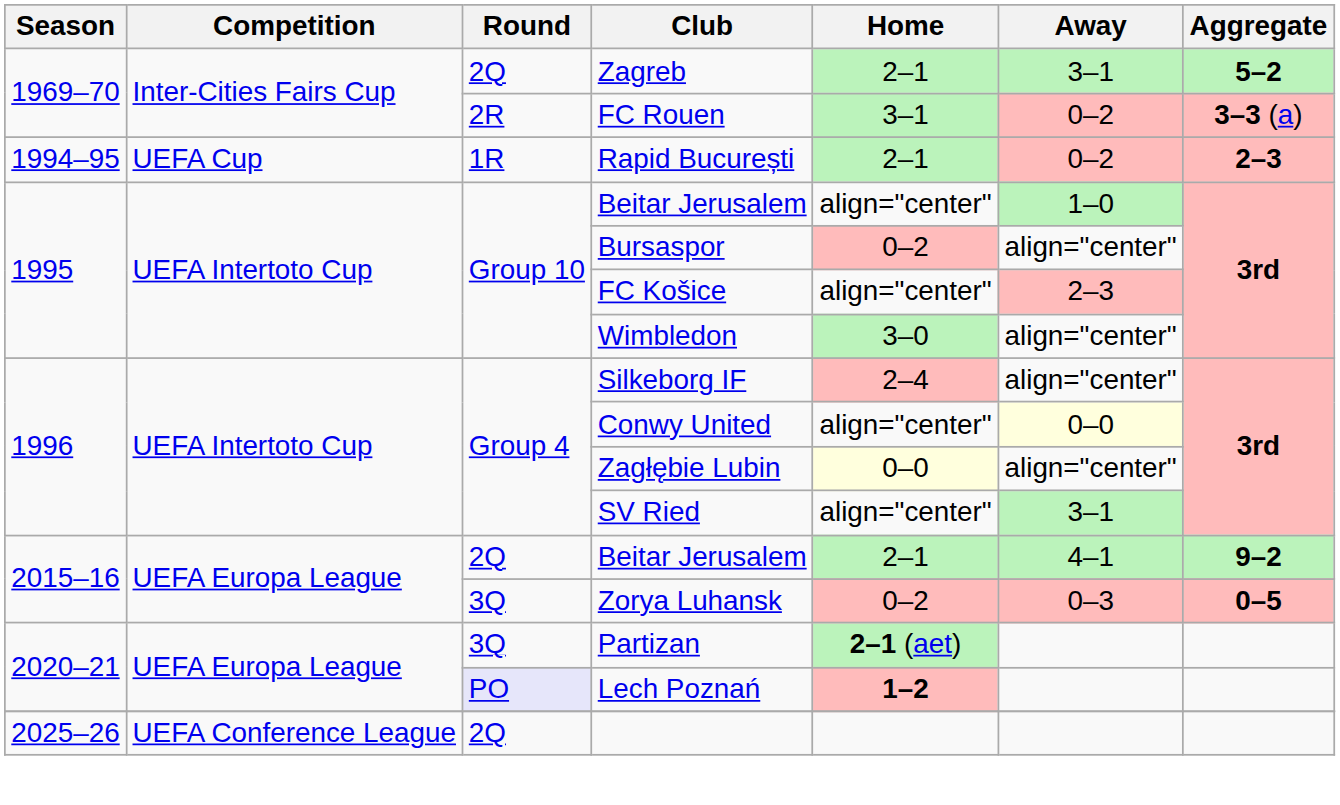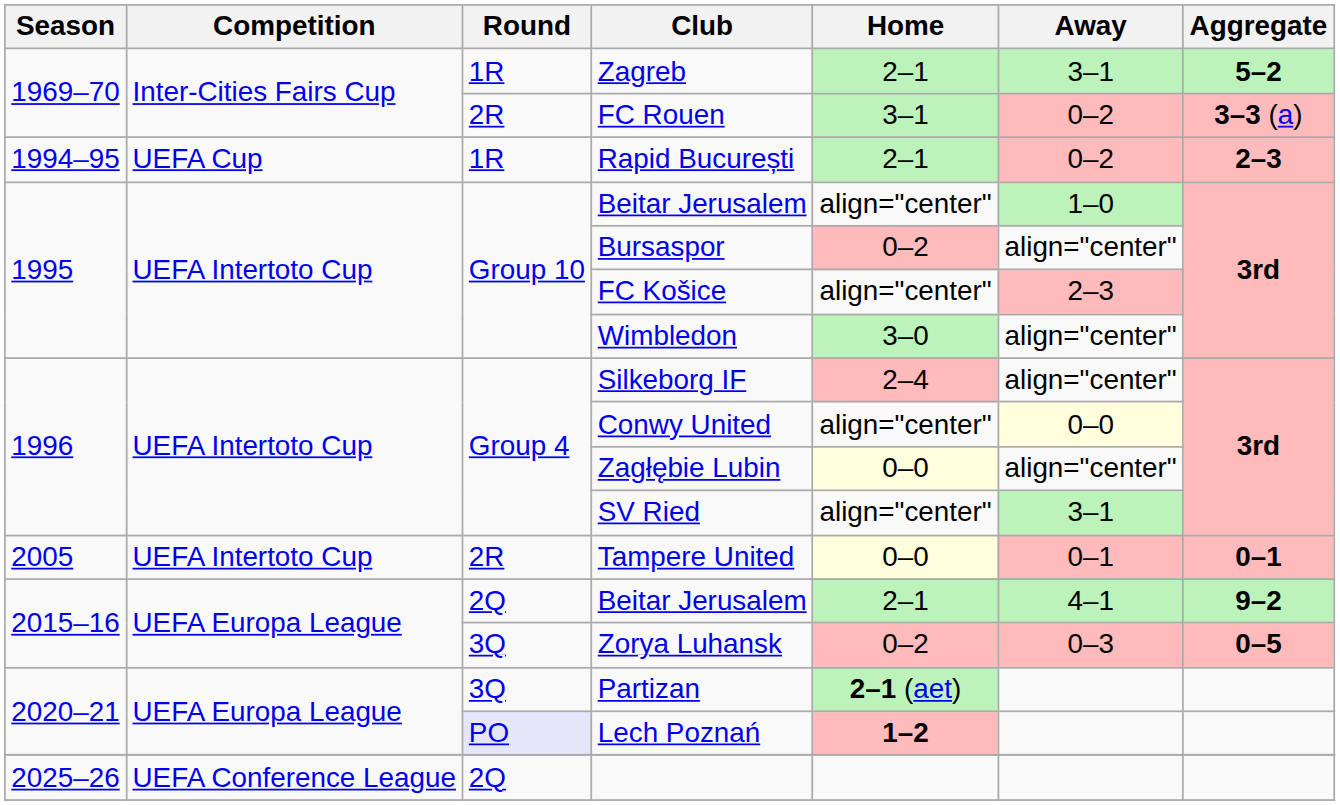(487, 70) 2Q -> (487, 70) 1R
+ row: (42, 556)
